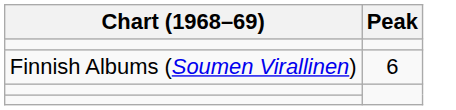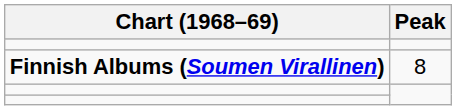(183, 66) normal -> (197, 66) bold
(392, 66) 6 -> (420, 66) 8
